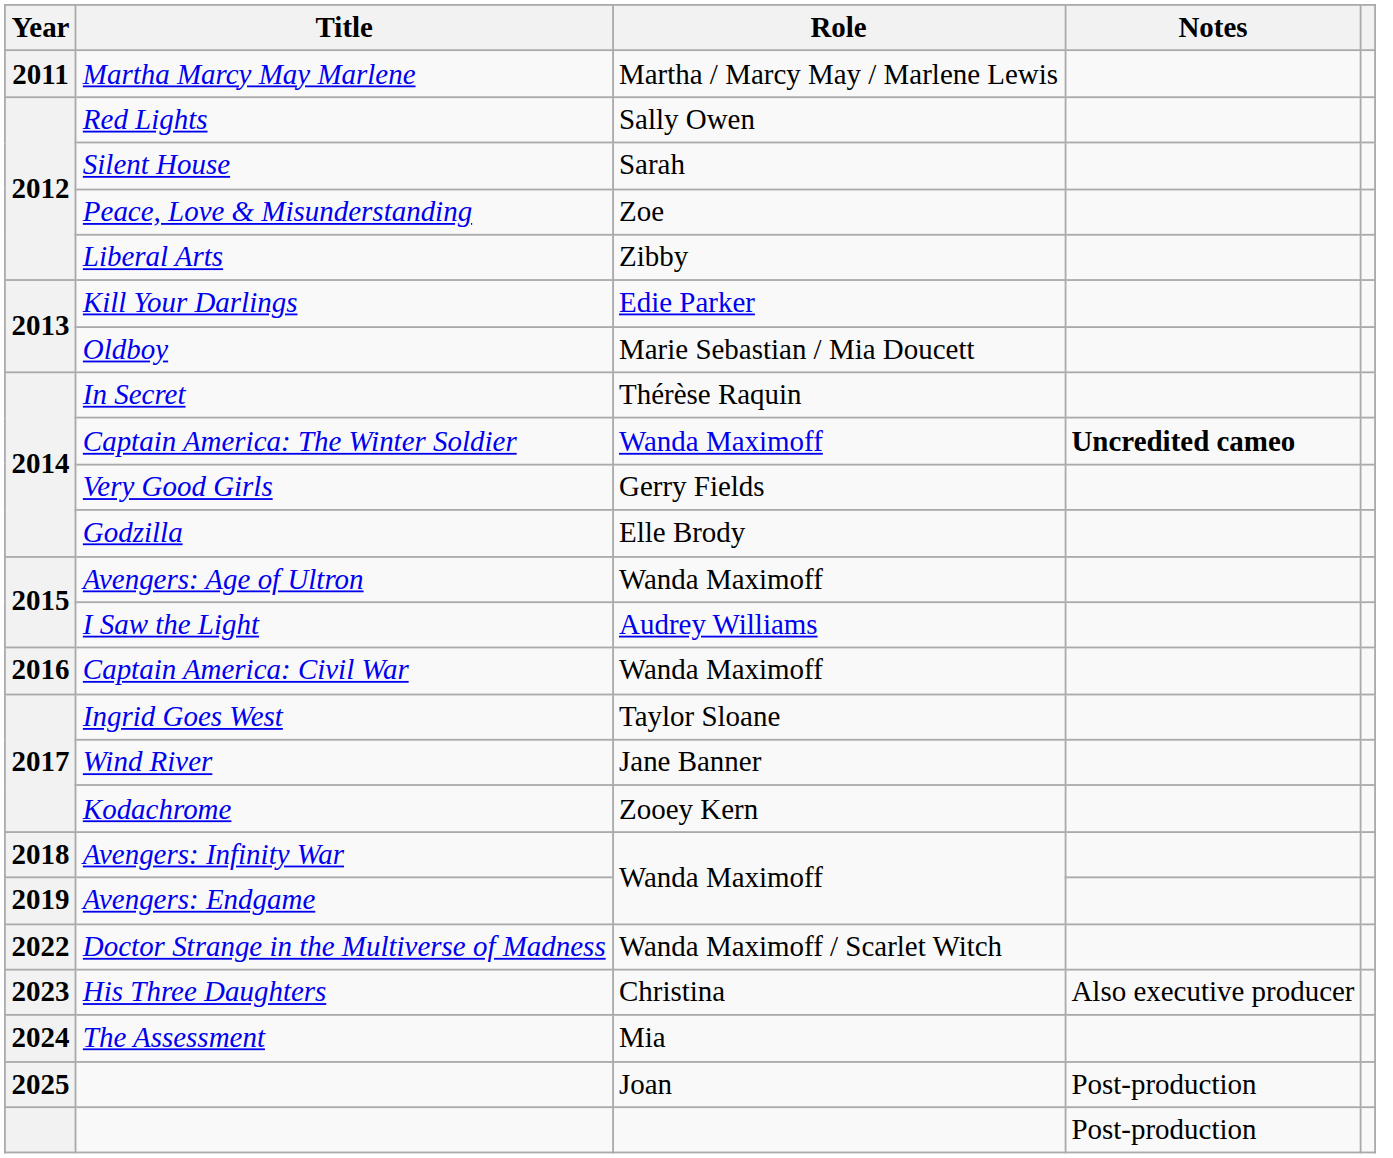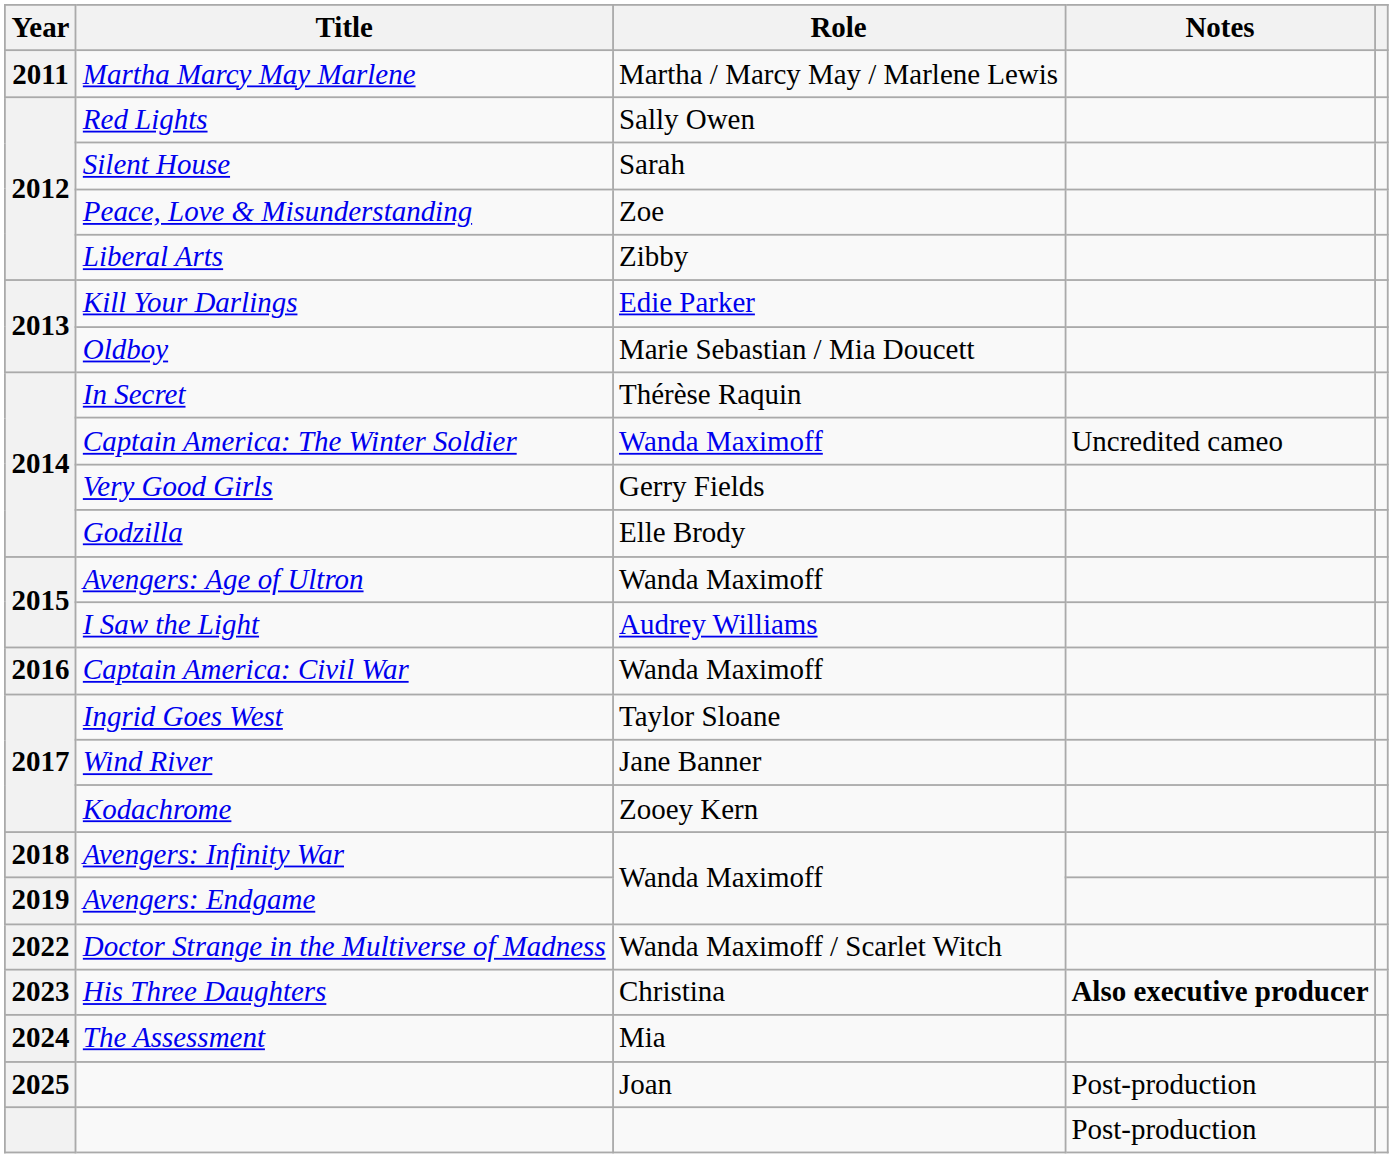(1183, 440) bold -> (1177, 440) normal
(1213, 991) normal -> (1220, 991) bold
